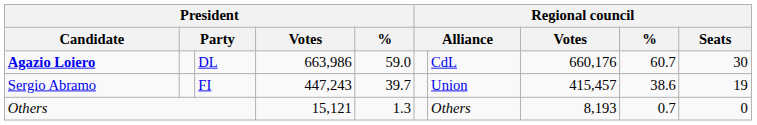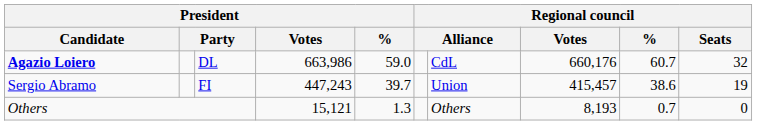(741, 62) 30 -> (741, 62) 32
